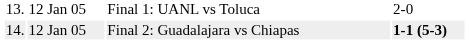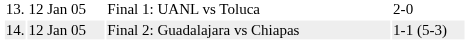(420, 29) bold -> (420, 29) normal
